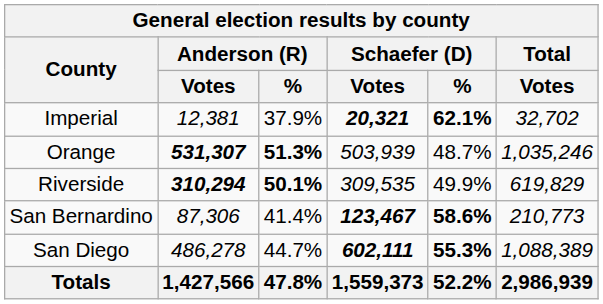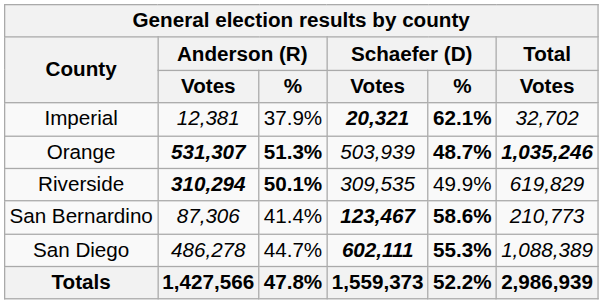(462, 151) normal -> (462, 151) bold
(547, 151) normal -> (547, 151) bold
